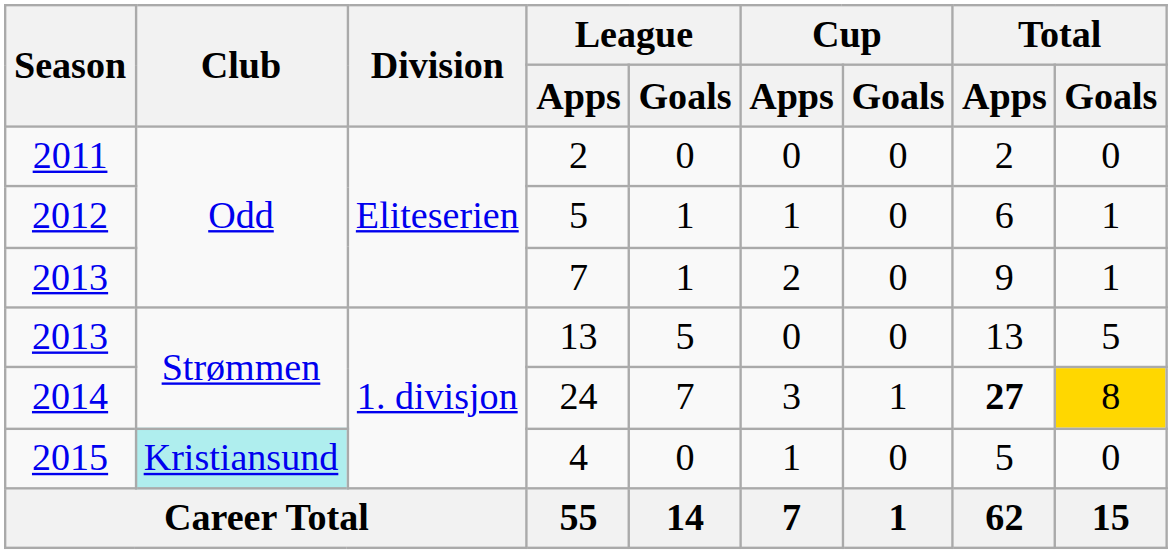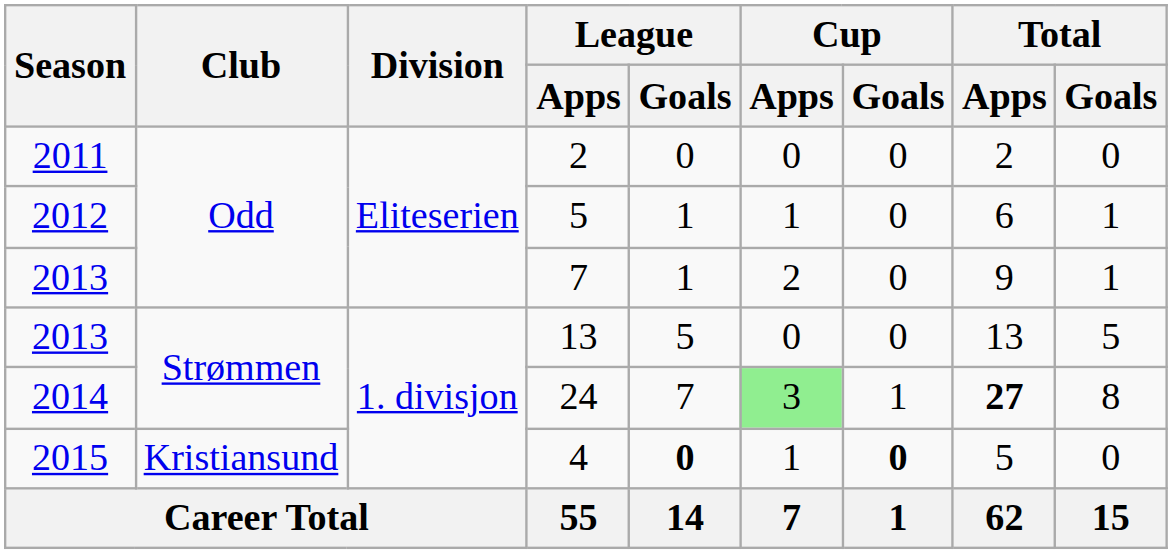(791, 397) no background -> (791, 397) lightgreen background
(1111, 397) gold background -> (1111, 397) no background
(241, 457) paleturquoise background -> (241, 457) no background
(685, 457) normal -> (685, 457) bold
(898, 457) normal -> (898, 457) bold
